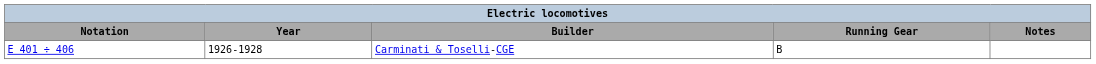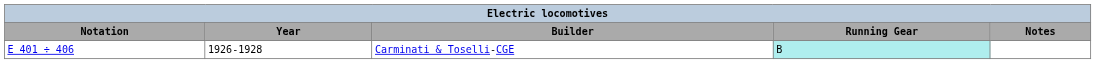(779, 50) no background -> (779, 50) paleturquoise background
